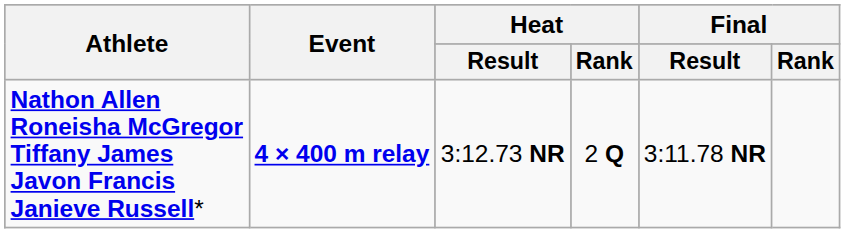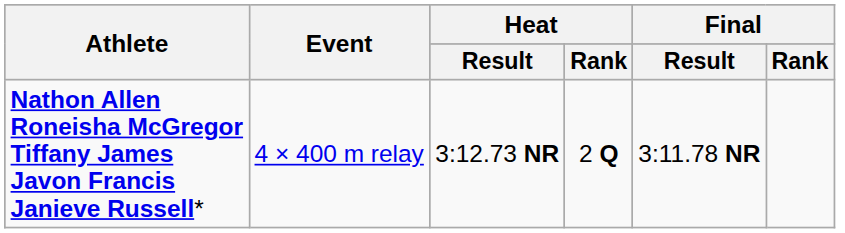(342, 154) bold -> (339, 154) normal
